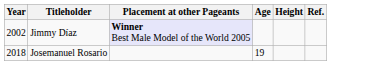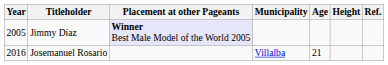+ column: (281, 12)
(16, 32) 2002 -> (16, 32) 2005
(16, 53) 2018 -> (16, 53) 2016
(260, 53) 19 -> (317, 53) 21
